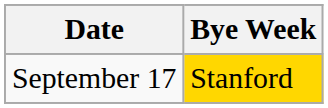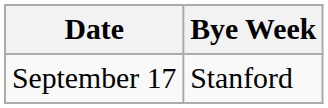(242, 78) gold background -> (242, 78) no background
